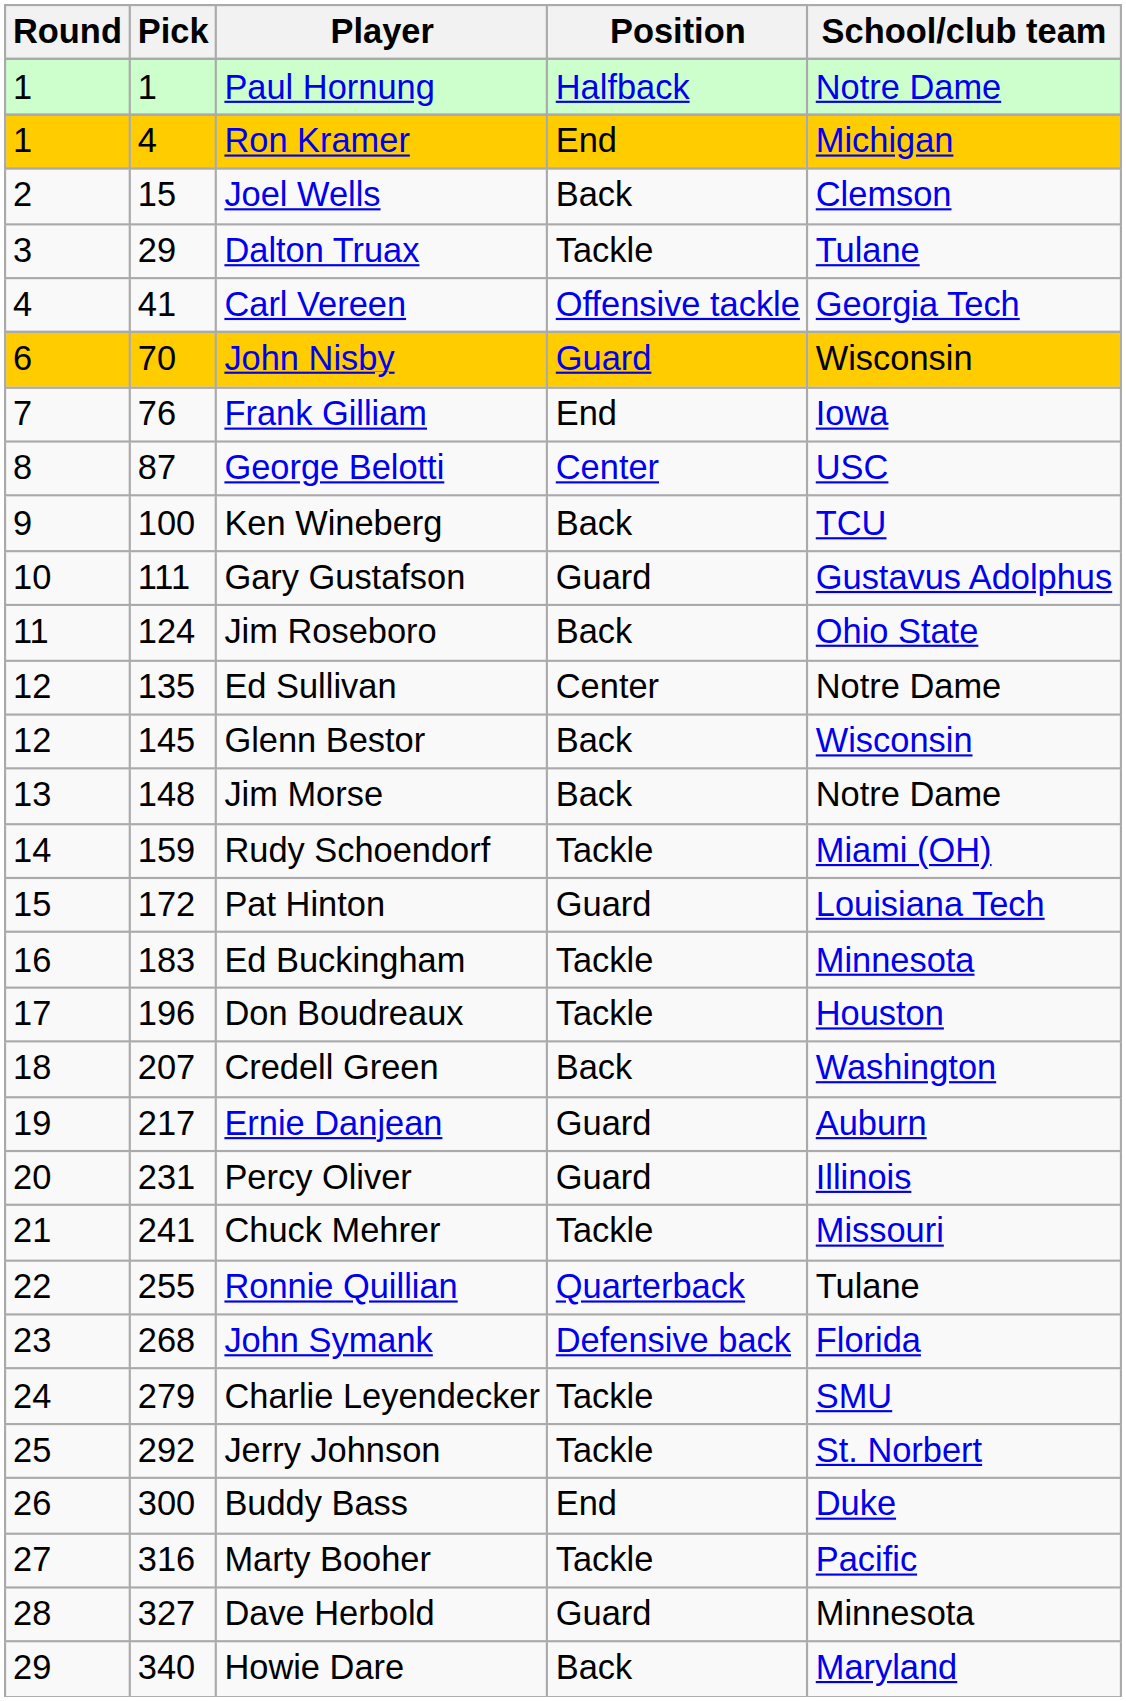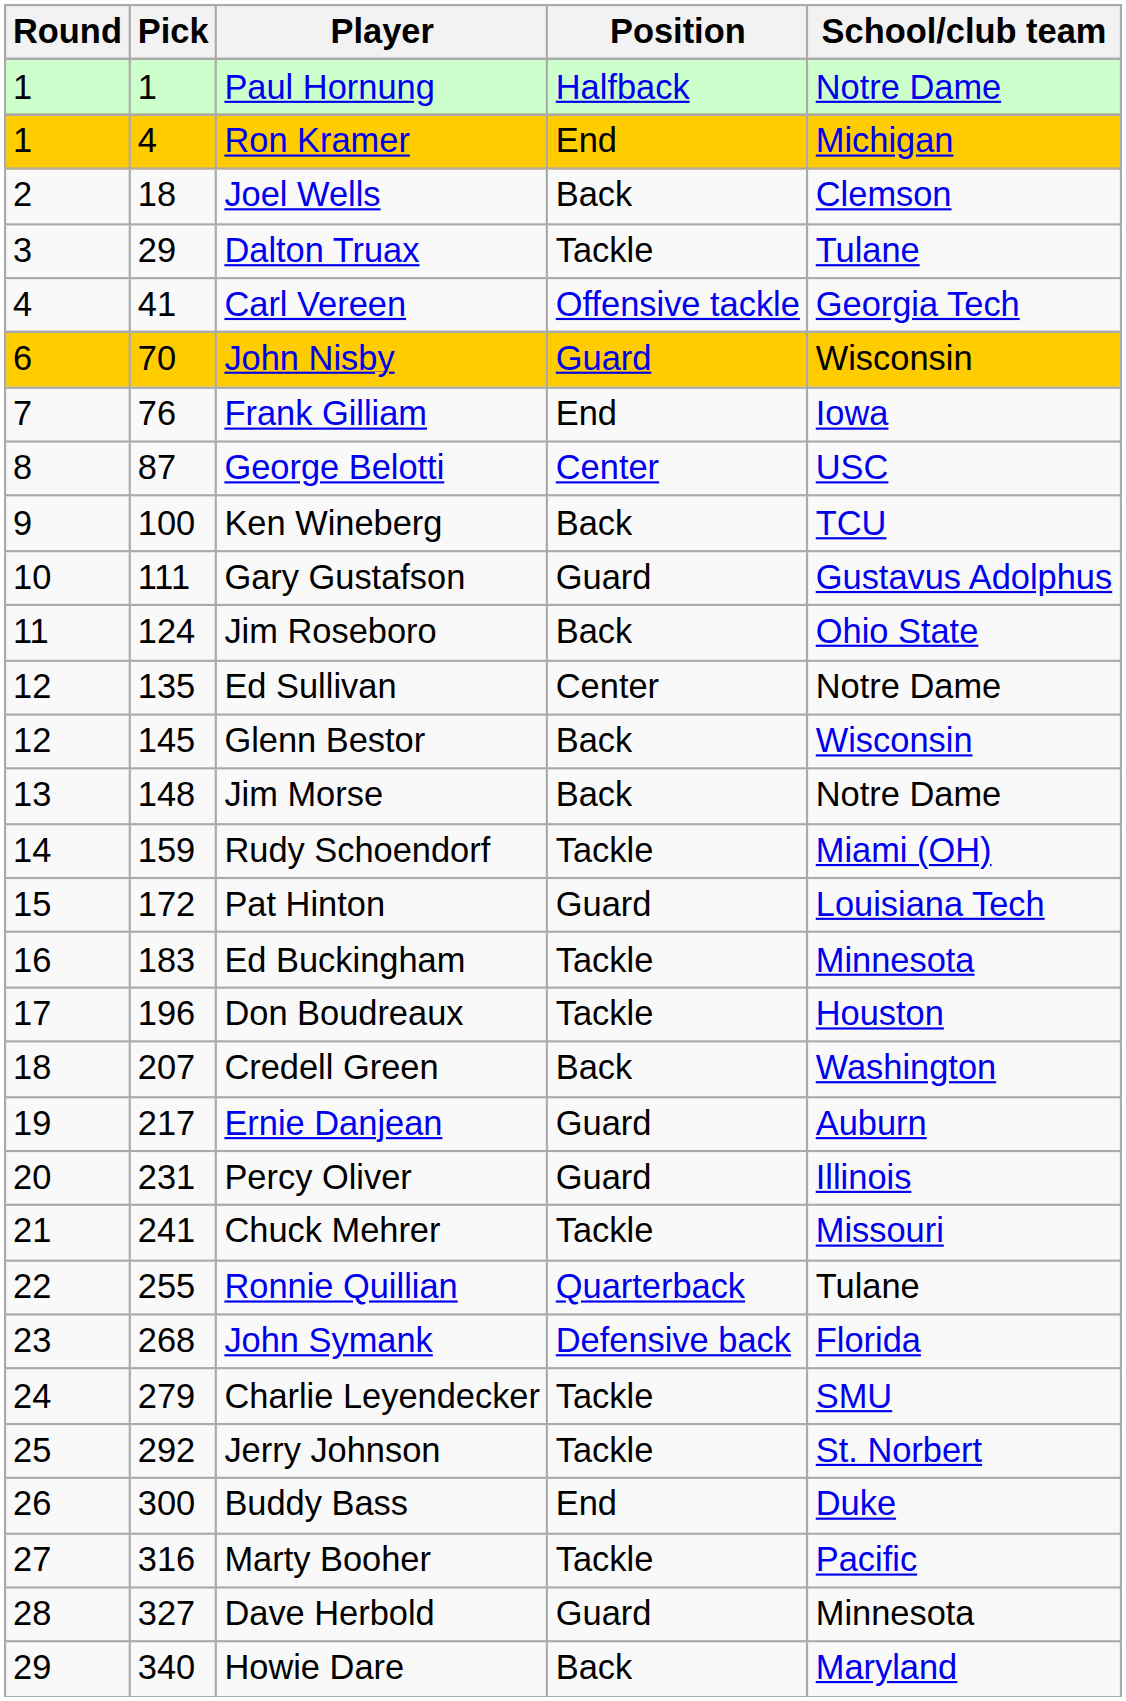(157, 195) 15 -> (157, 195) 18
